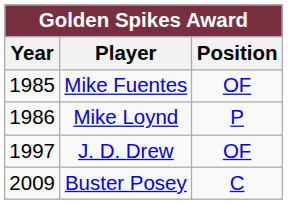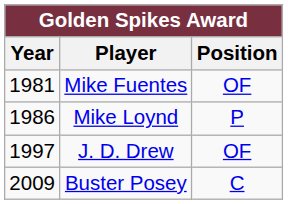(32, 85) 1985 -> (32, 85) 1981
